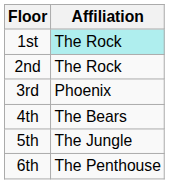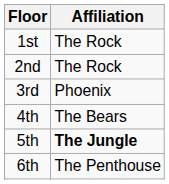(88, 41) paleturquoise background -> (88, 41) no background
(93, 141) normal -> (96, 141) bold
